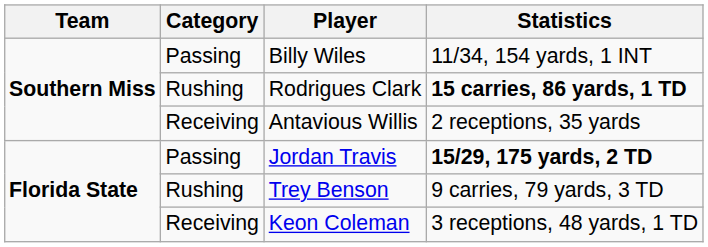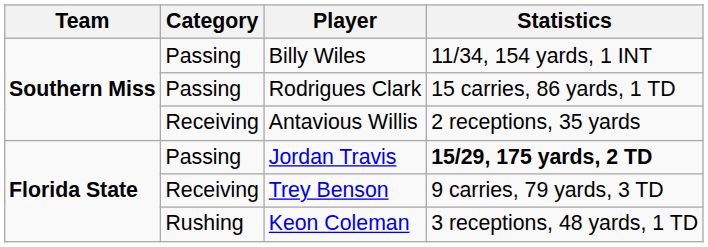(205, 89) Rushing -> (203, 89) Passing
(559, 89) bold -> (553, 89) normal
(205, 190) Rushing -> (212, 190) Receiving
(212, 224) Receiving -> (205, 224) Rushing
